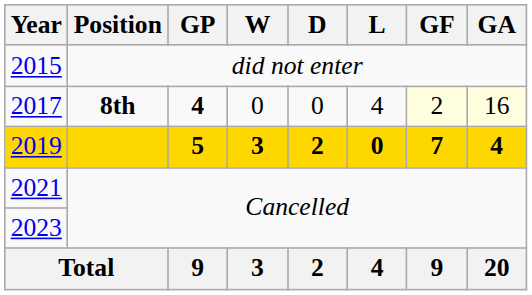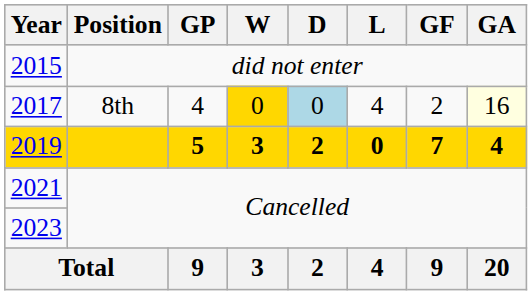(118, 106) bold -> (118, 106) normal
(198, 106) bold -> (198, 106) normal
(258, 106) no background -> (258, 106) gold background
(317, 106) no background -> (317, 106) lightblue background
(437, 106) lightyellow background -> (437, 106) no background
